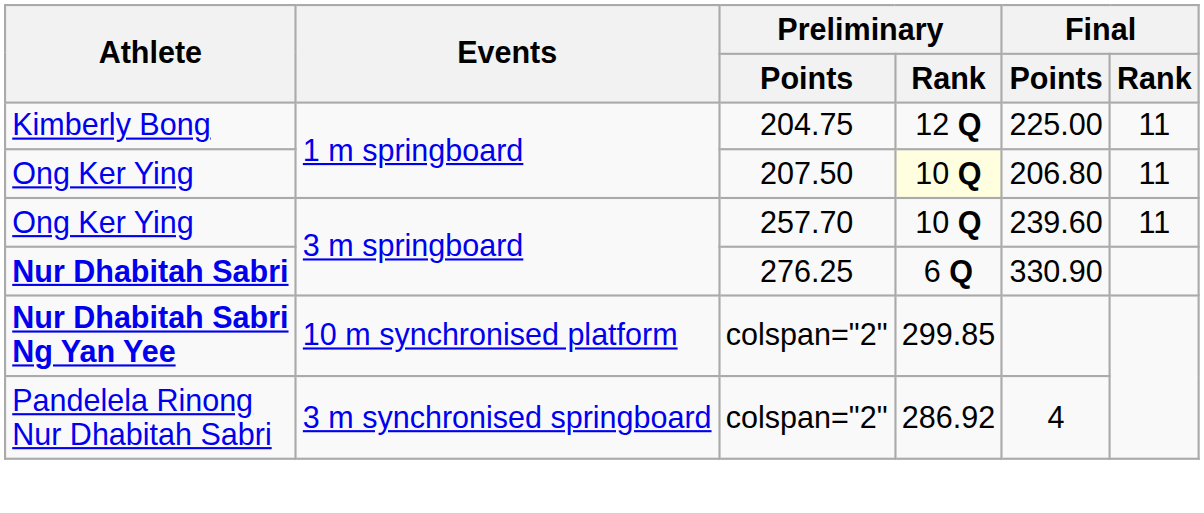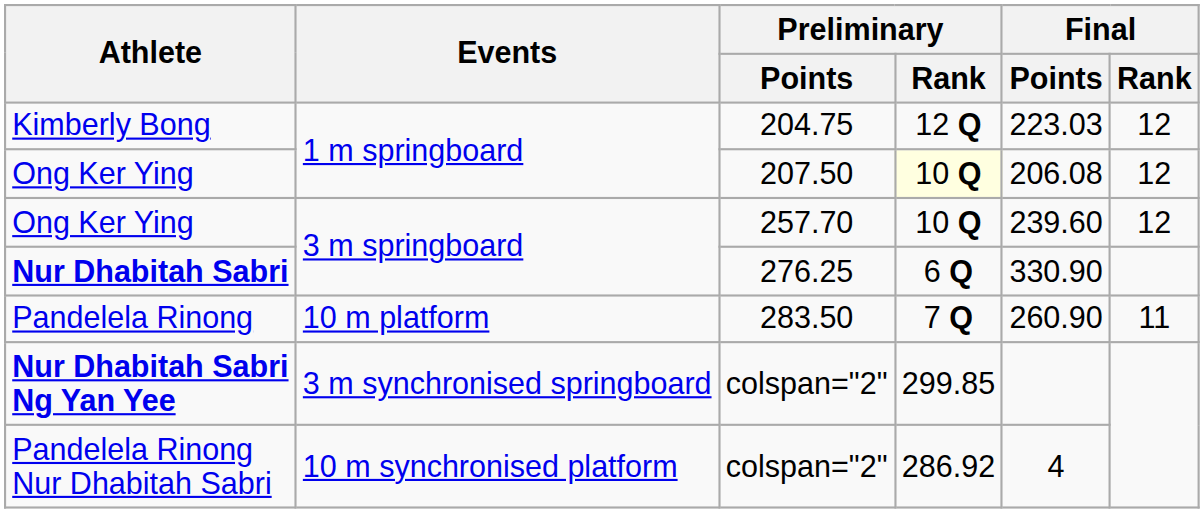(1056, 126) 225.00 -> (1056, 126) 223.03
(1154, 126) 11 -> (1154, 126) 12
(1056, 174) 206.80 -> (1056, 174) 206.08
(1154, 174) 11 -> (1154, 174) 12
(1154, 222) 11 -> (1154, 222) 12
+ row: (133, 319)
(490, 336) 10 m synchronised platform -> (507, 384) 3 m synchronised springboard
(507, 418) 3 m synchronised springboard -> (490, 466) 10 m synchronised platform
